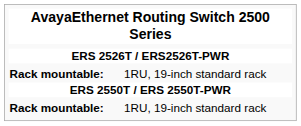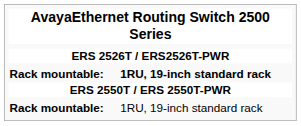(195, 74) normal -> (196, 74) bold
